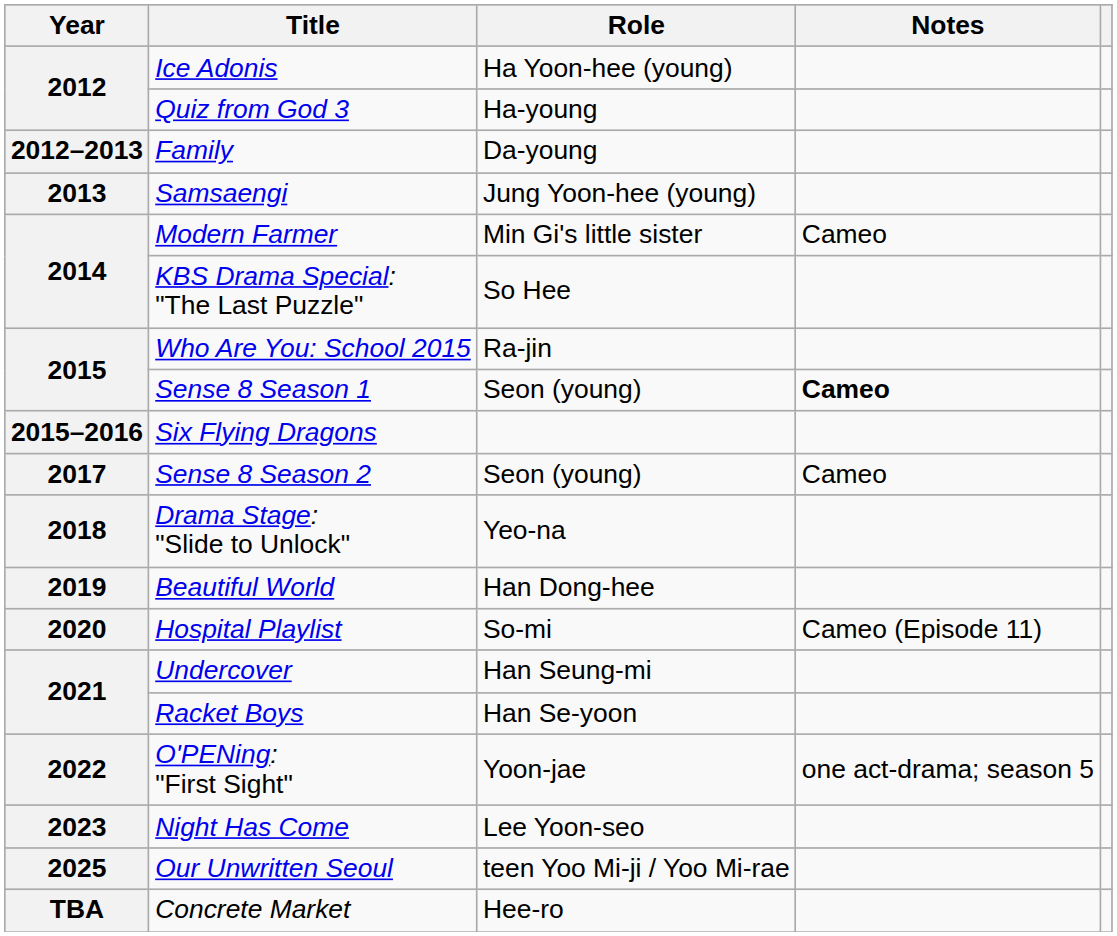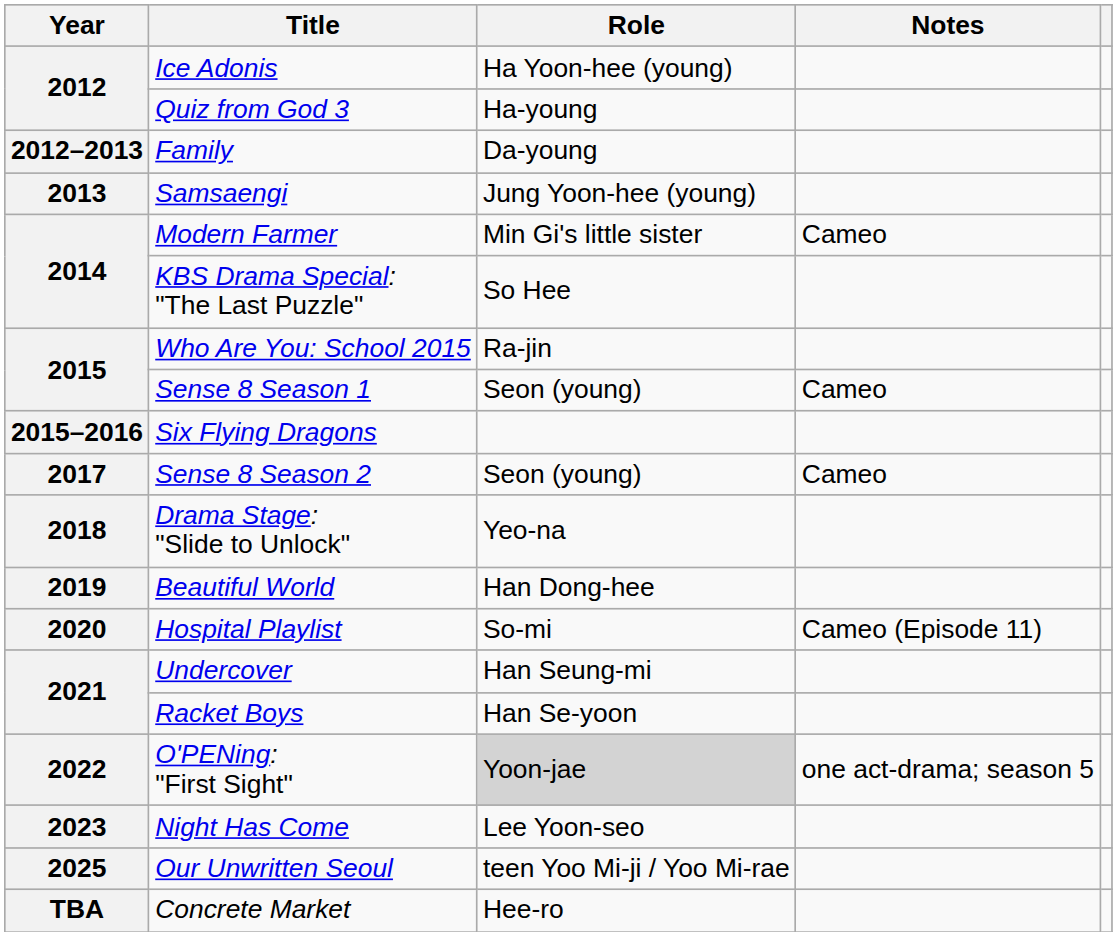(846, 390) bold -> (844, 390) normal
(535, 769) no background -> (535, 769) lightgrey background
